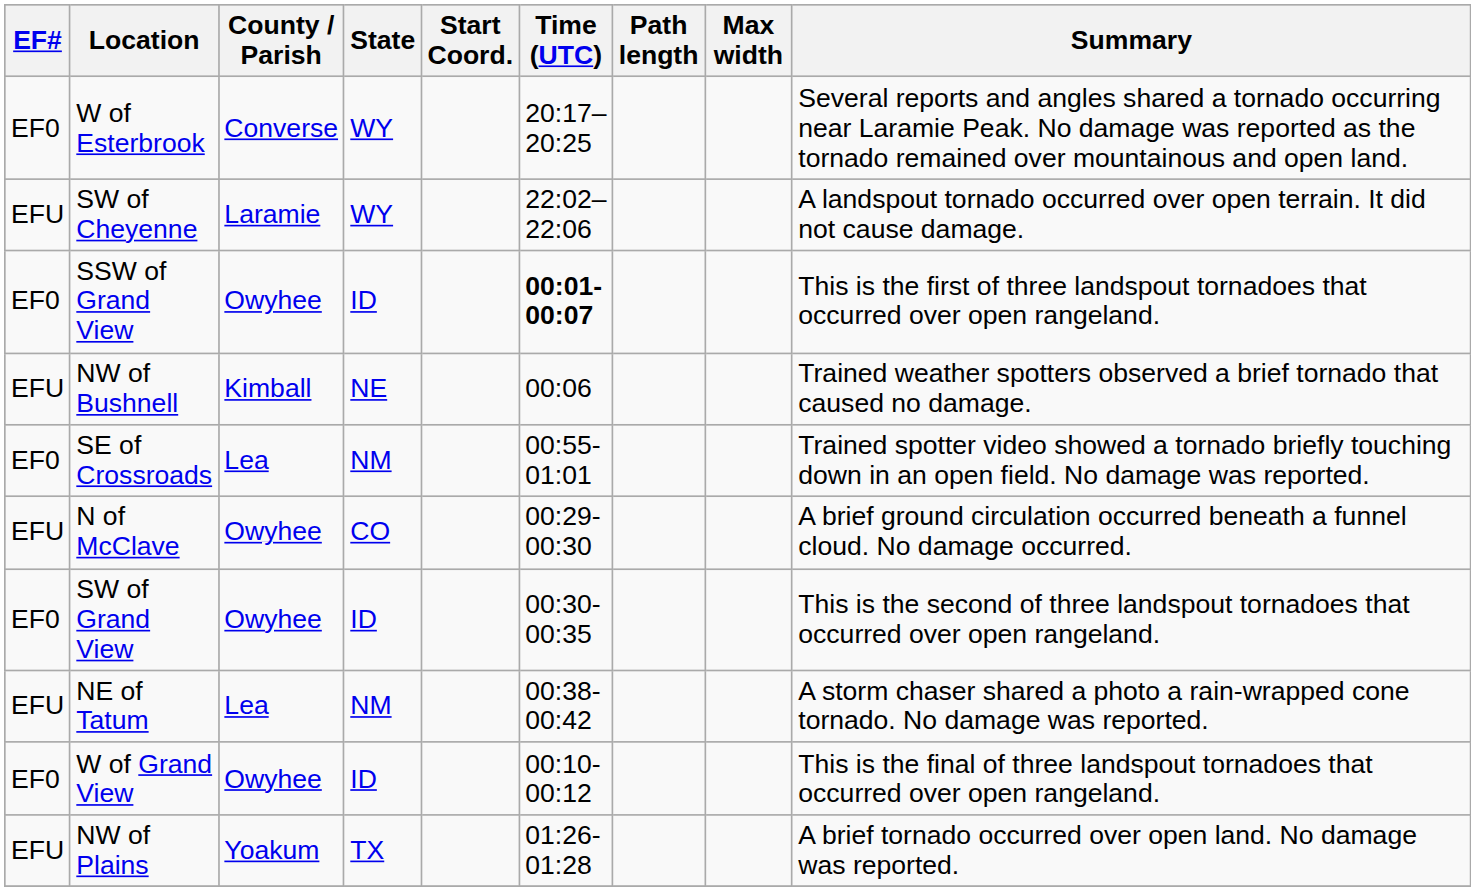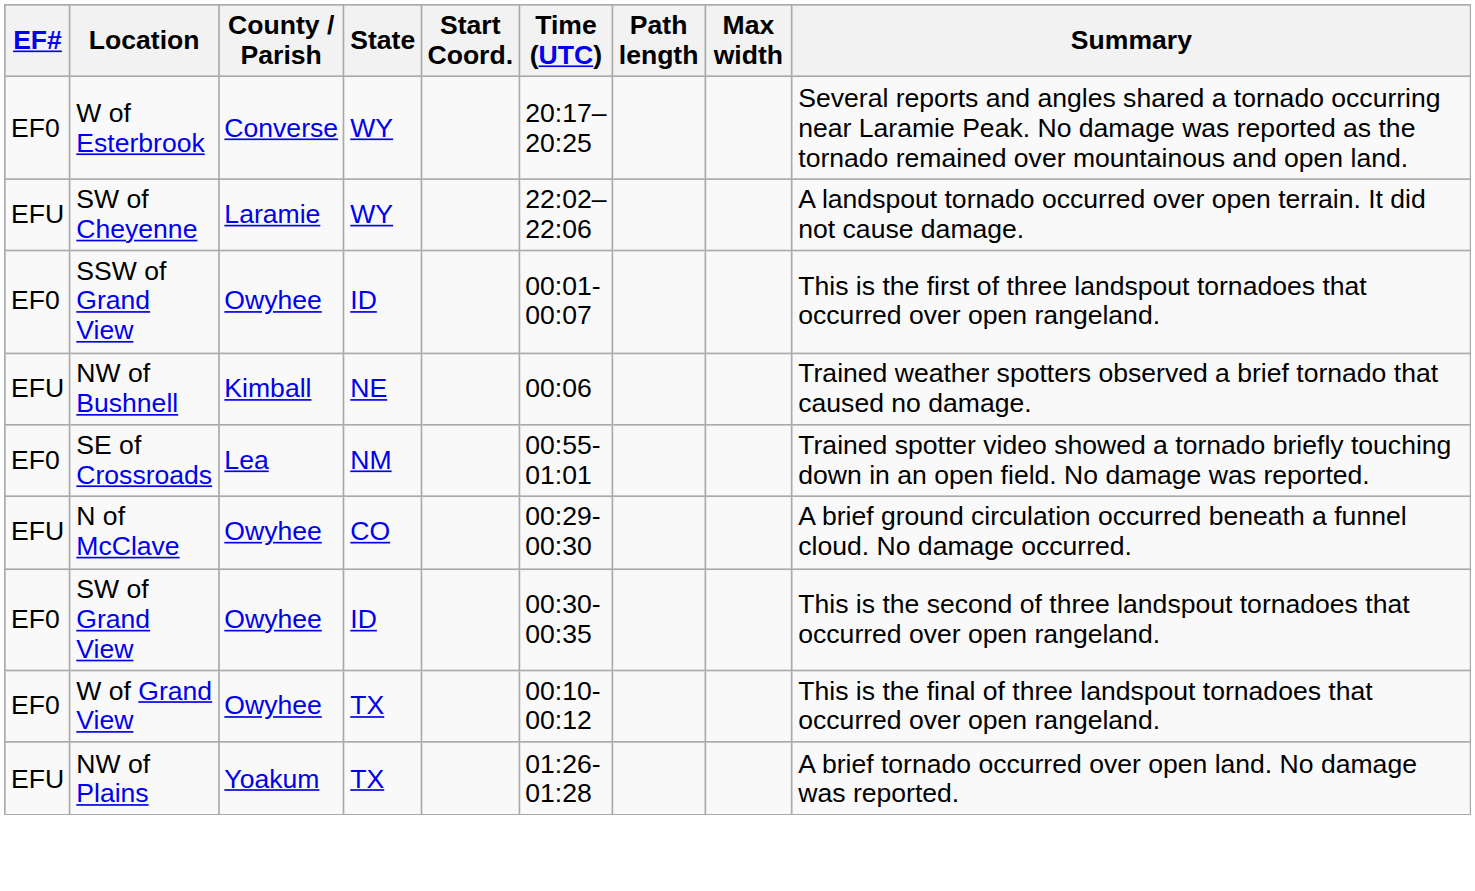(564, 301) bold -> (563, 301) normal
- row: (112, 706)
(364, 778) ID -> (367, 706) TX
